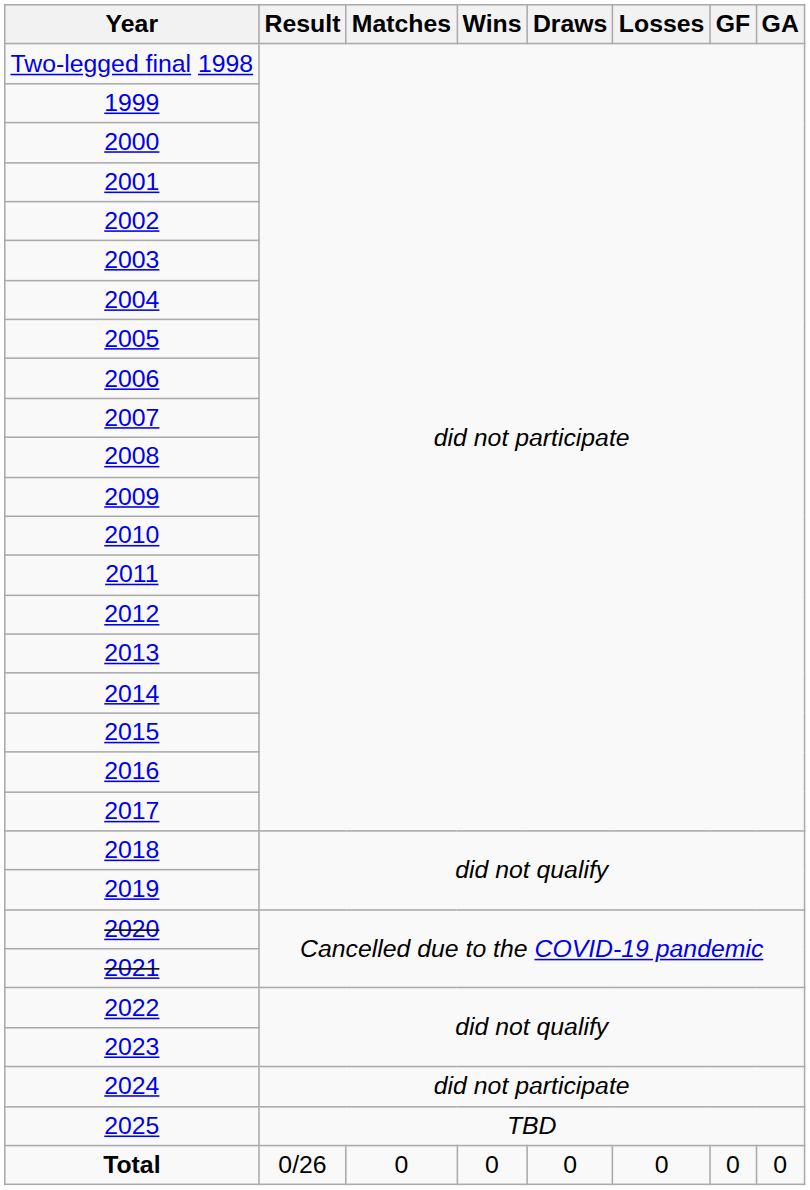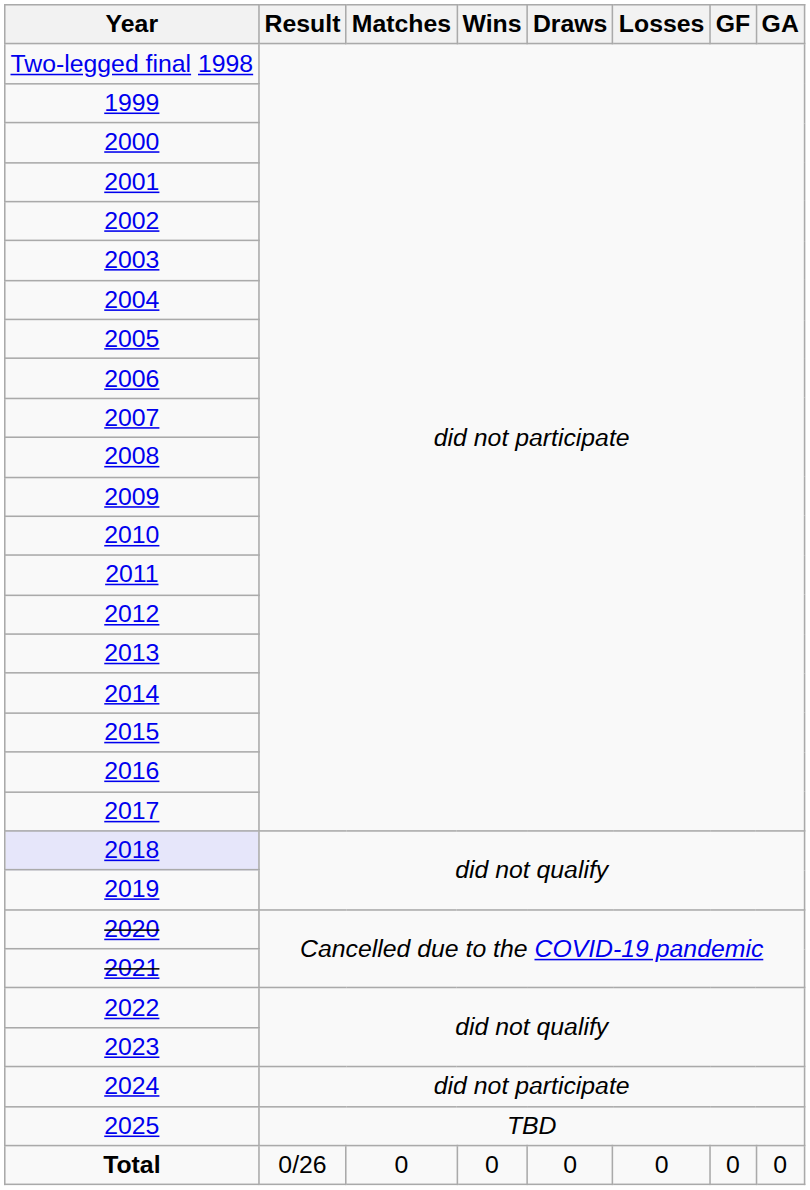(132, 850) no background -> (132, 850) lavender background
